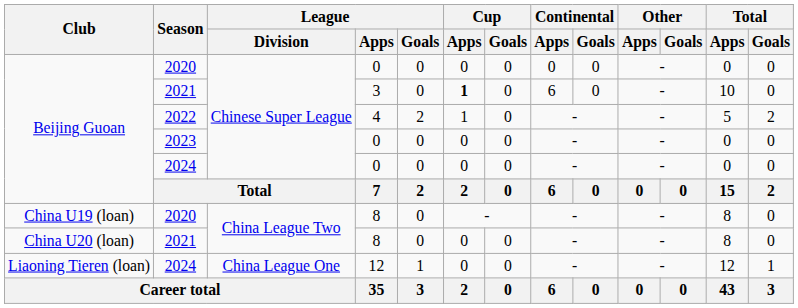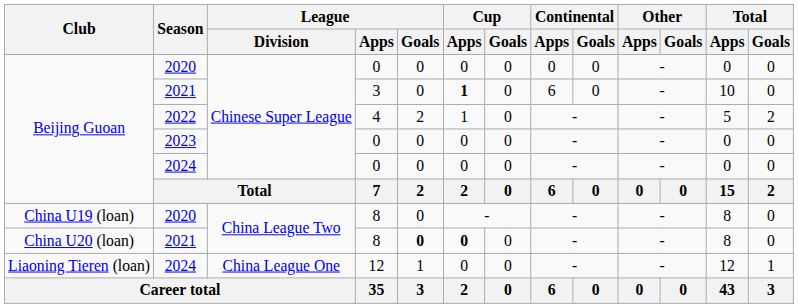(420, 240) normal -> (420, 240) bold
(464, 240) normal -> (464, 240) bold
